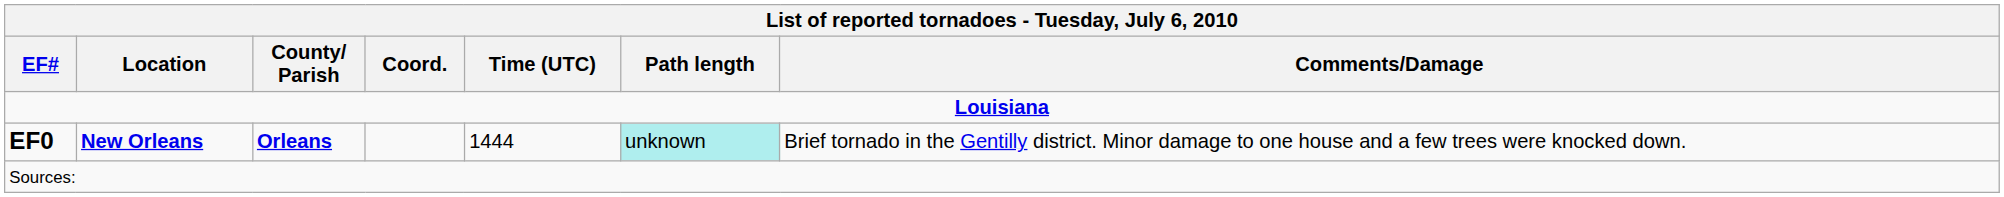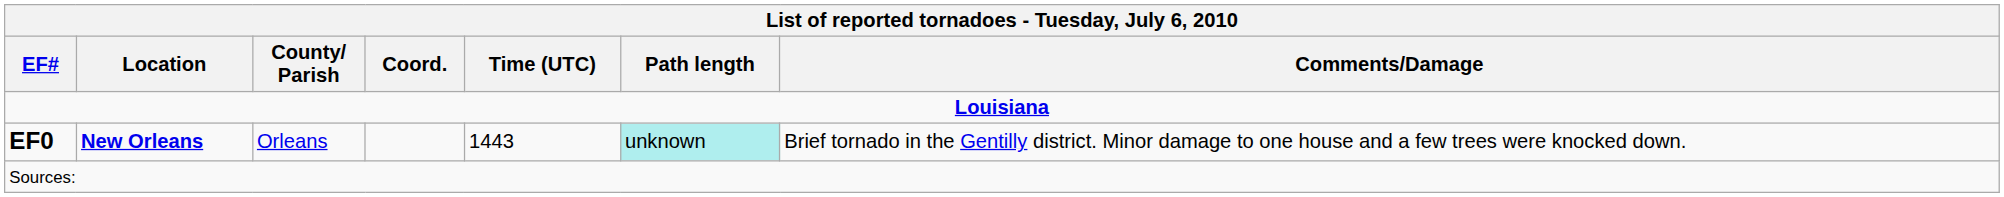(294, 141) bold -> (292, 141) normal
(492, 141) 1444 -> (492, 141) 1443
